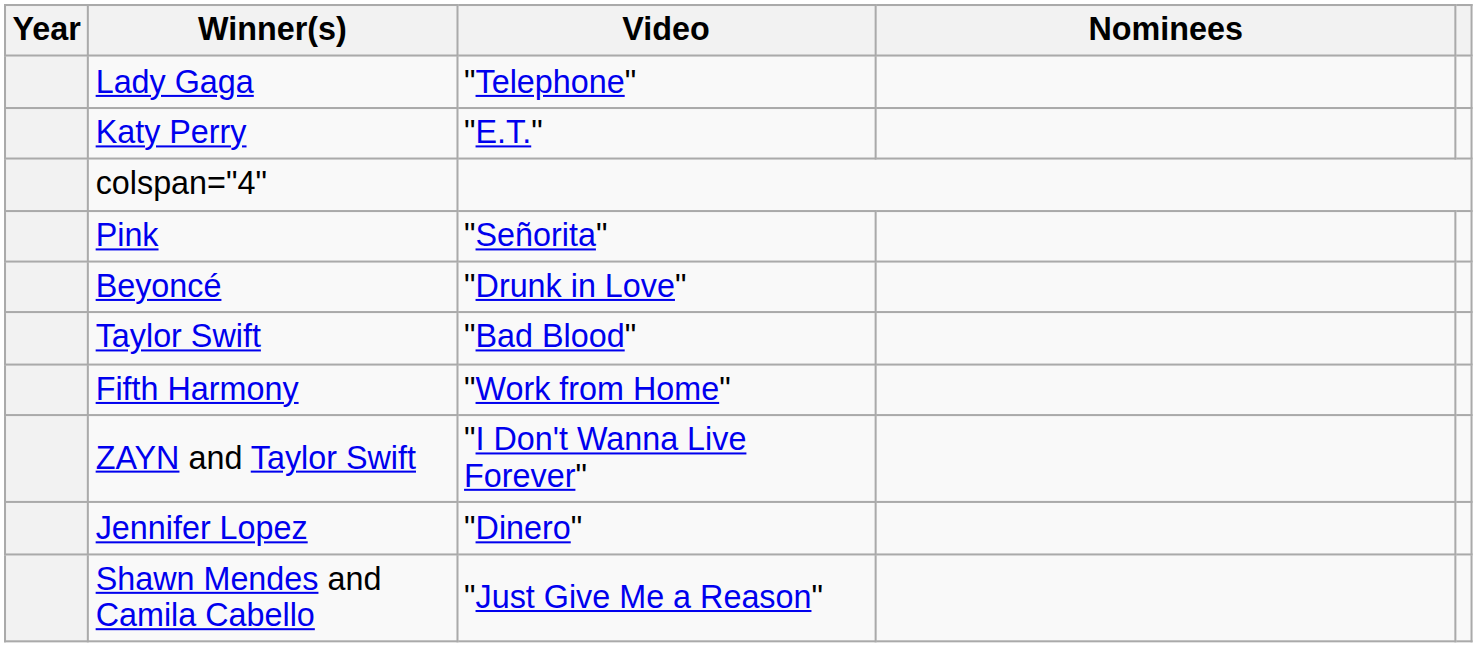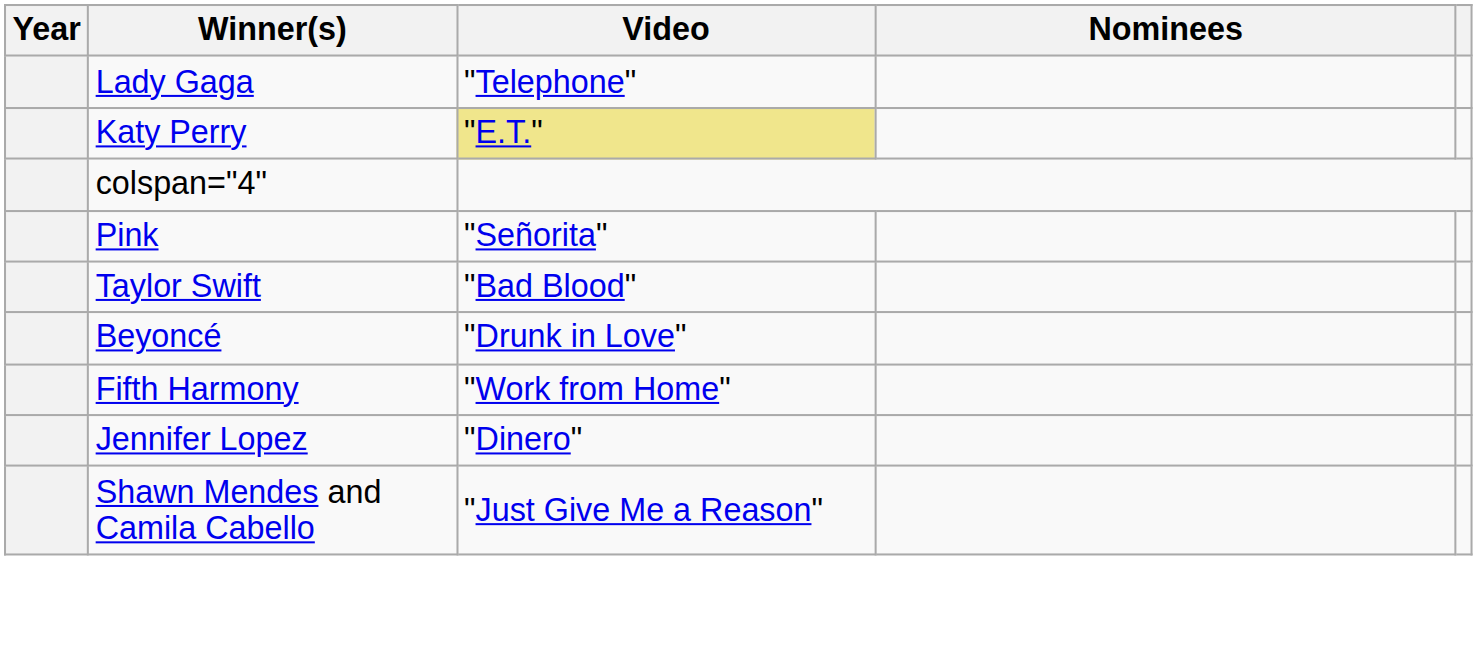(503, 132) no background -> (503, 132) khaki background
rows swapped: (159, 286) <-> (178, 337)
- row: (256, 458)
